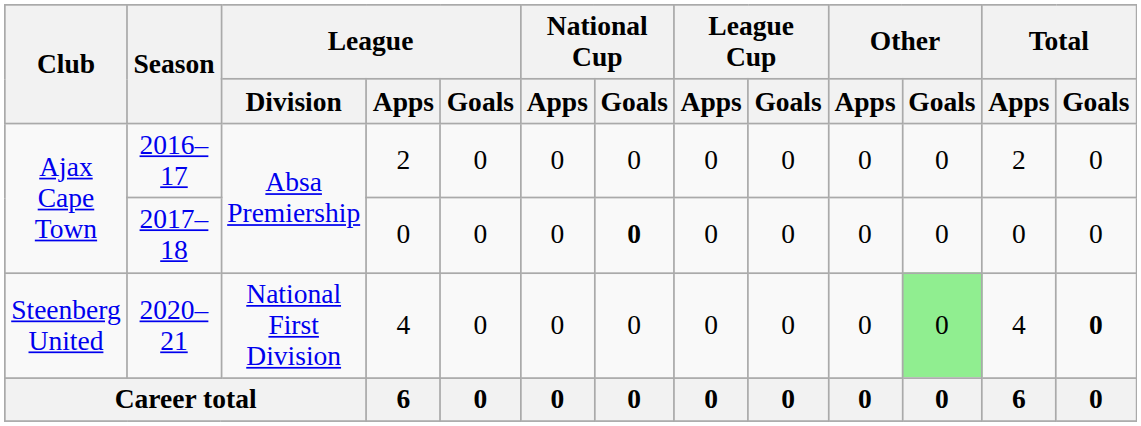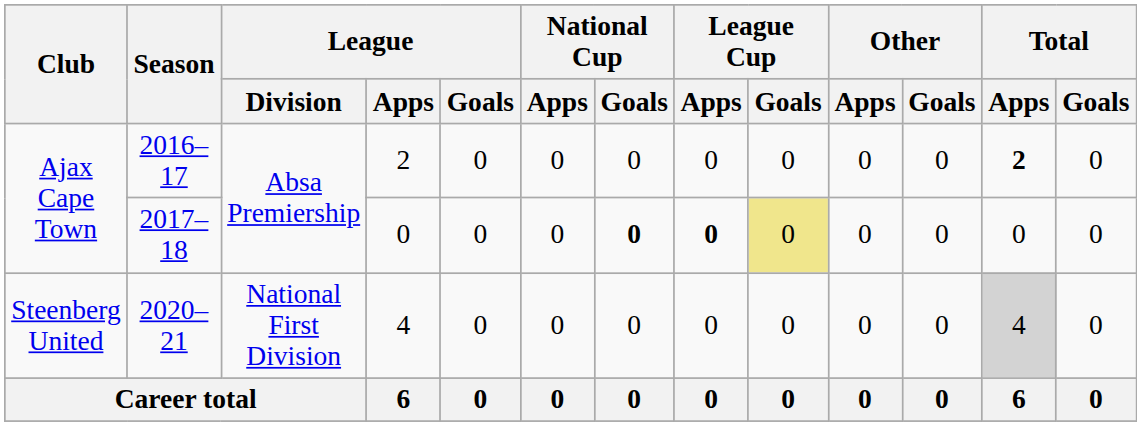(1019, 160) normal -> (1019, 160) bold
(711, 234) normal -> (711, 234) bold
(788, 234) no background -> (788, 234) khaki background
(942, 324) lightgreen background -> (942, 324) no background
(1019, 324) no background -> (1019, 324) lightgrey background
(1096, 324) bold -> (1096, 324) normal
